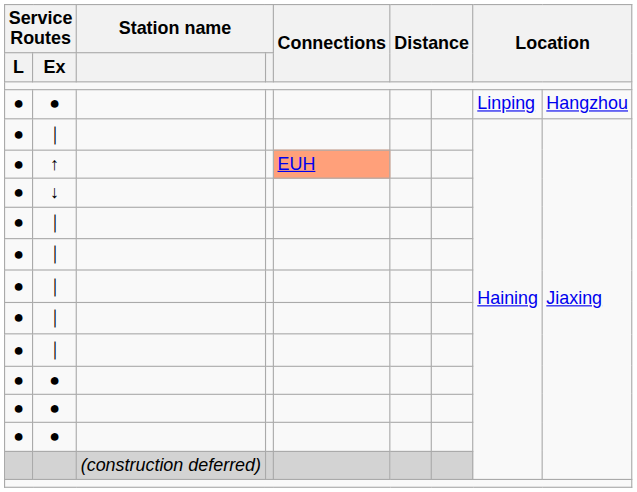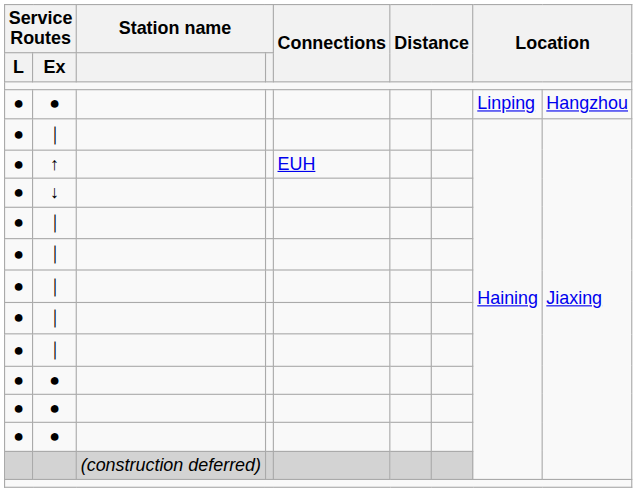(296, 164) lightsalmon background -> (296, 164) no background
